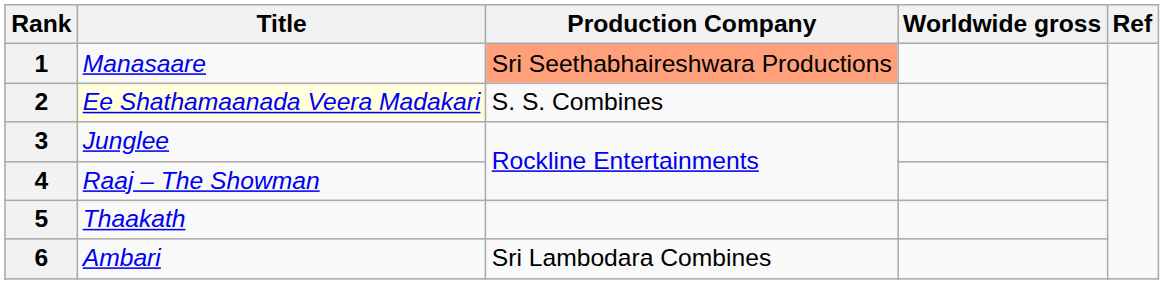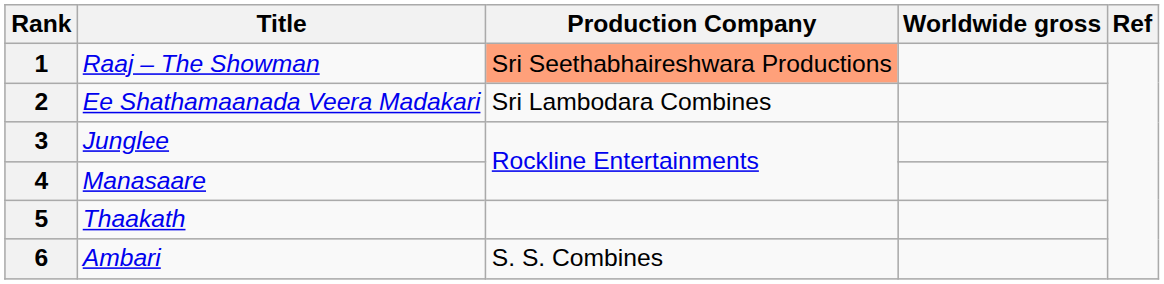(144, 63) Manasaare -> (201, 63) Raaj – The Showman
(282, 102) lightyellow background -> (282, 102) no background
(577, 102) S. S. Combines -> (632, 102) Sri Lambodara Combines
(201, 180) Raaj – The Showman -> (144, 180) Manasaare
(632, 258) Sri Lambodara Combines -> (577, 258) S. S. Combines
